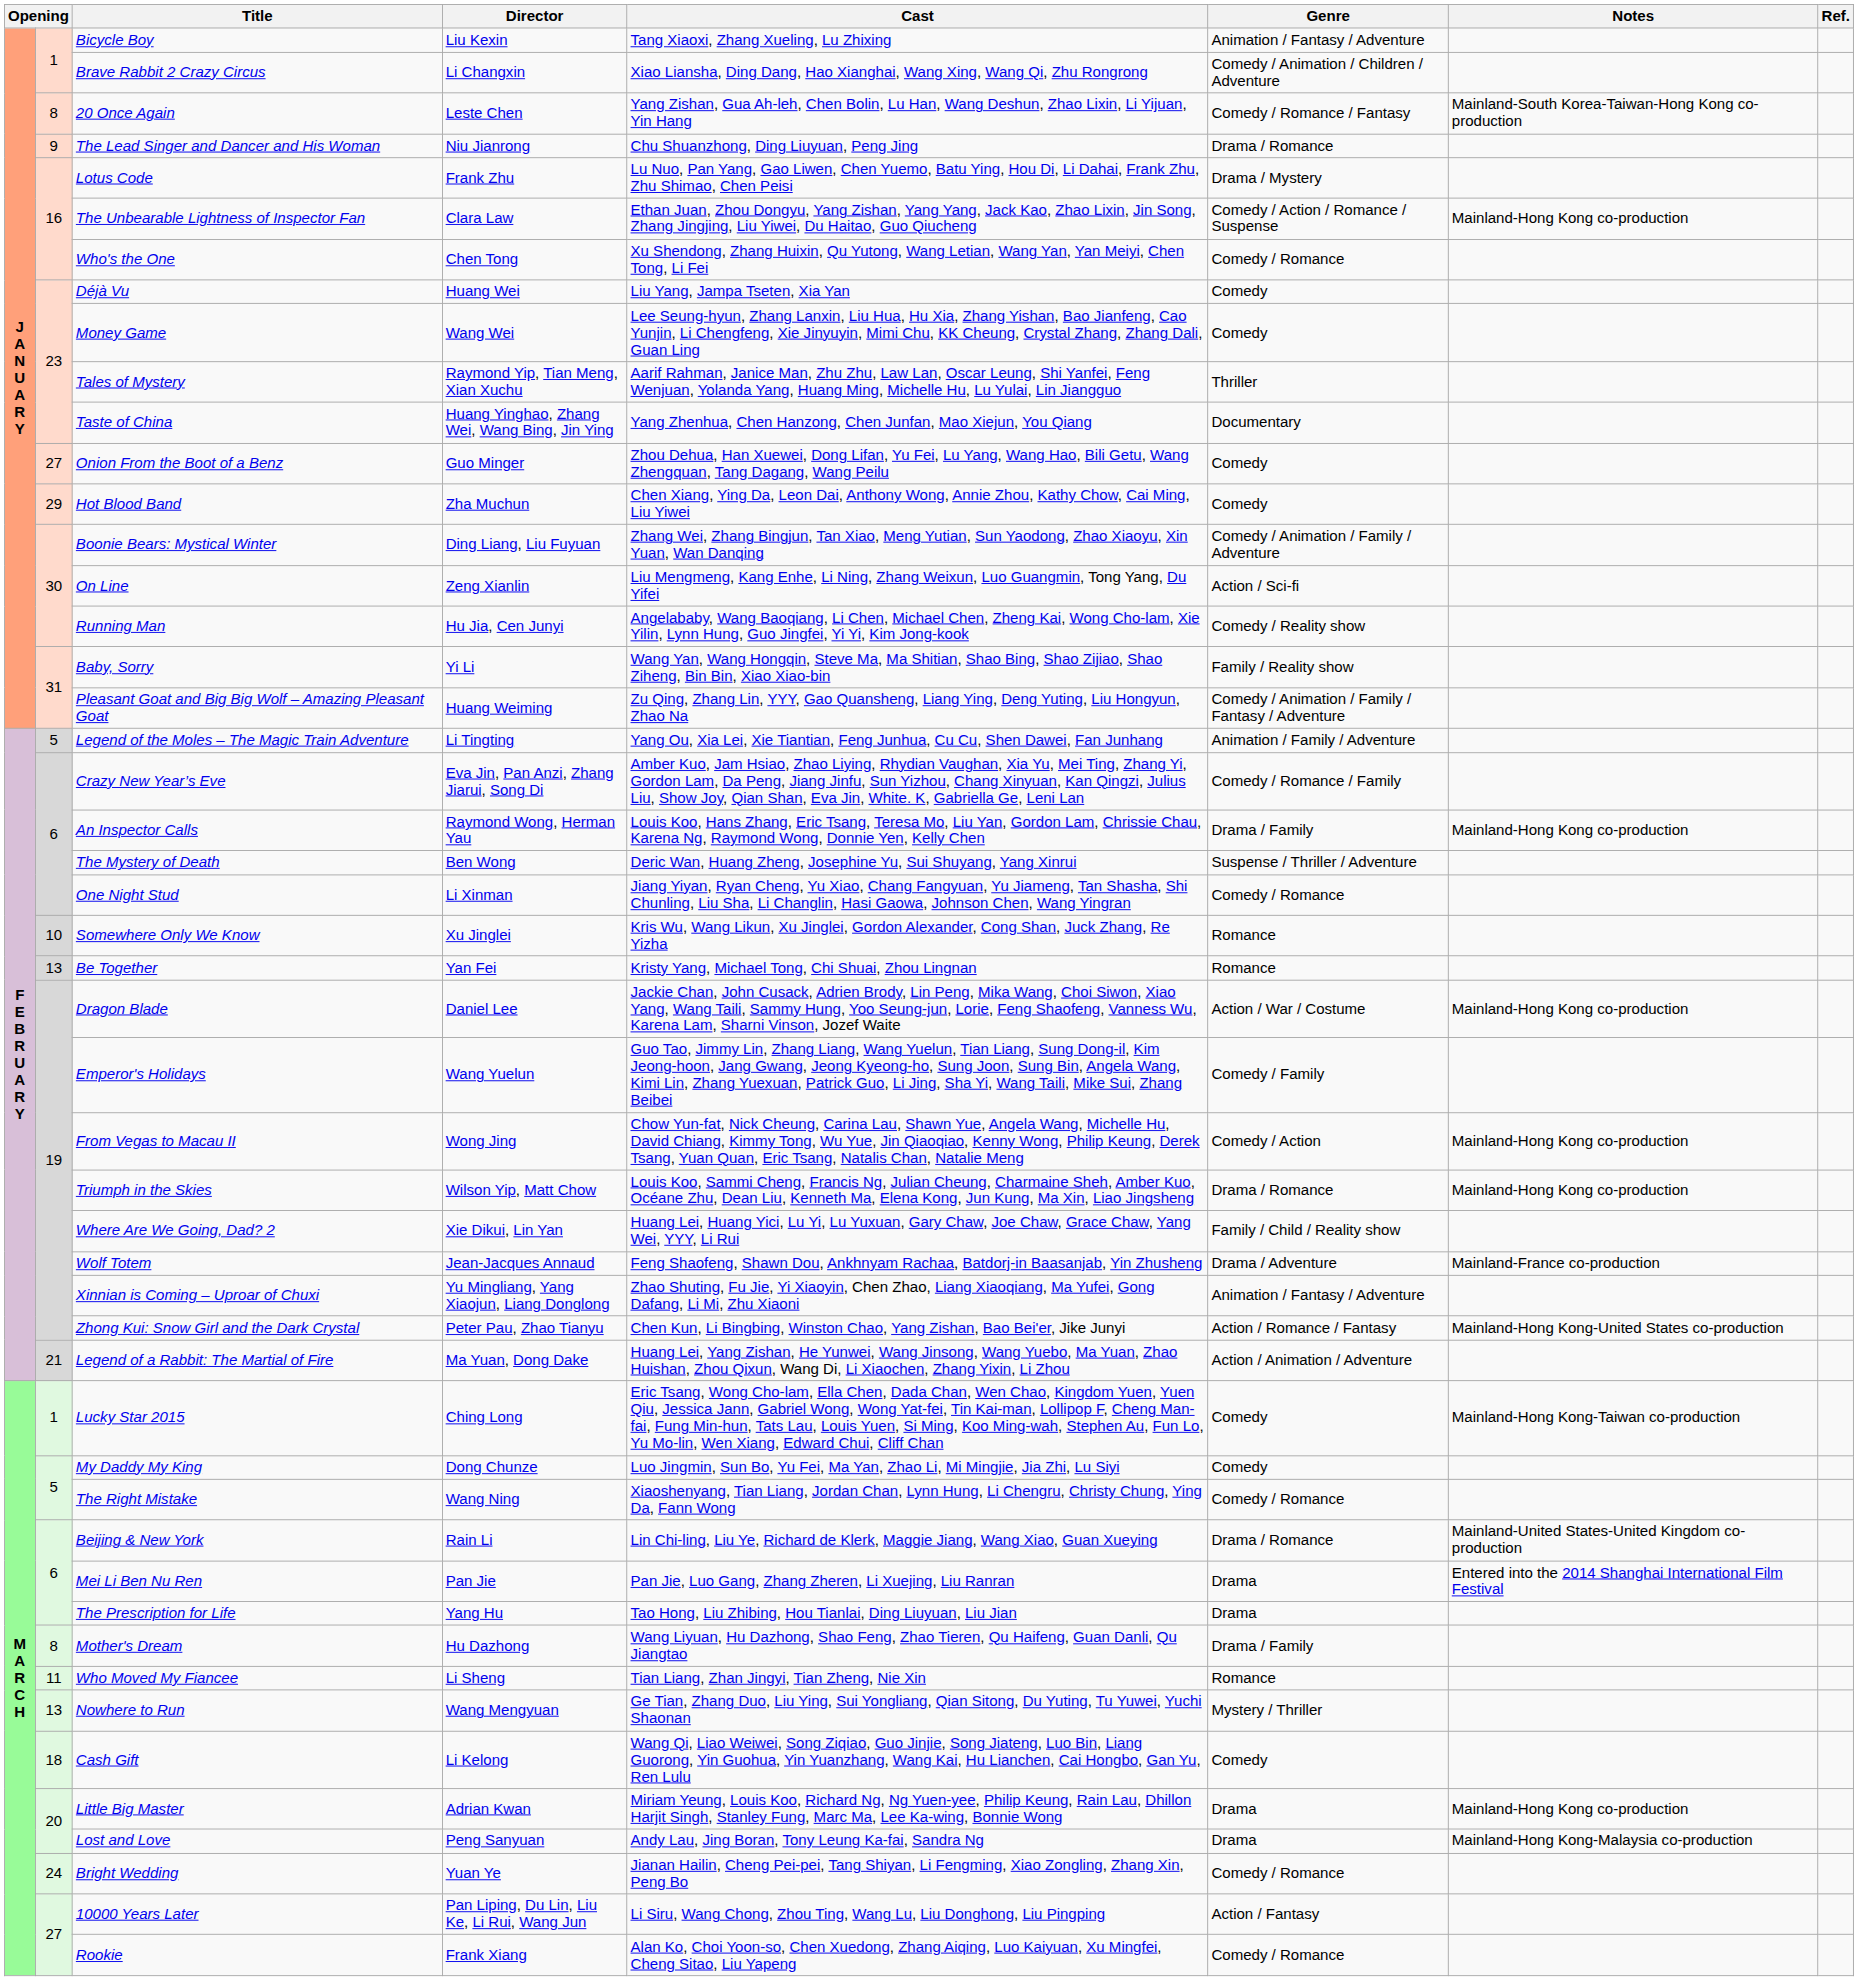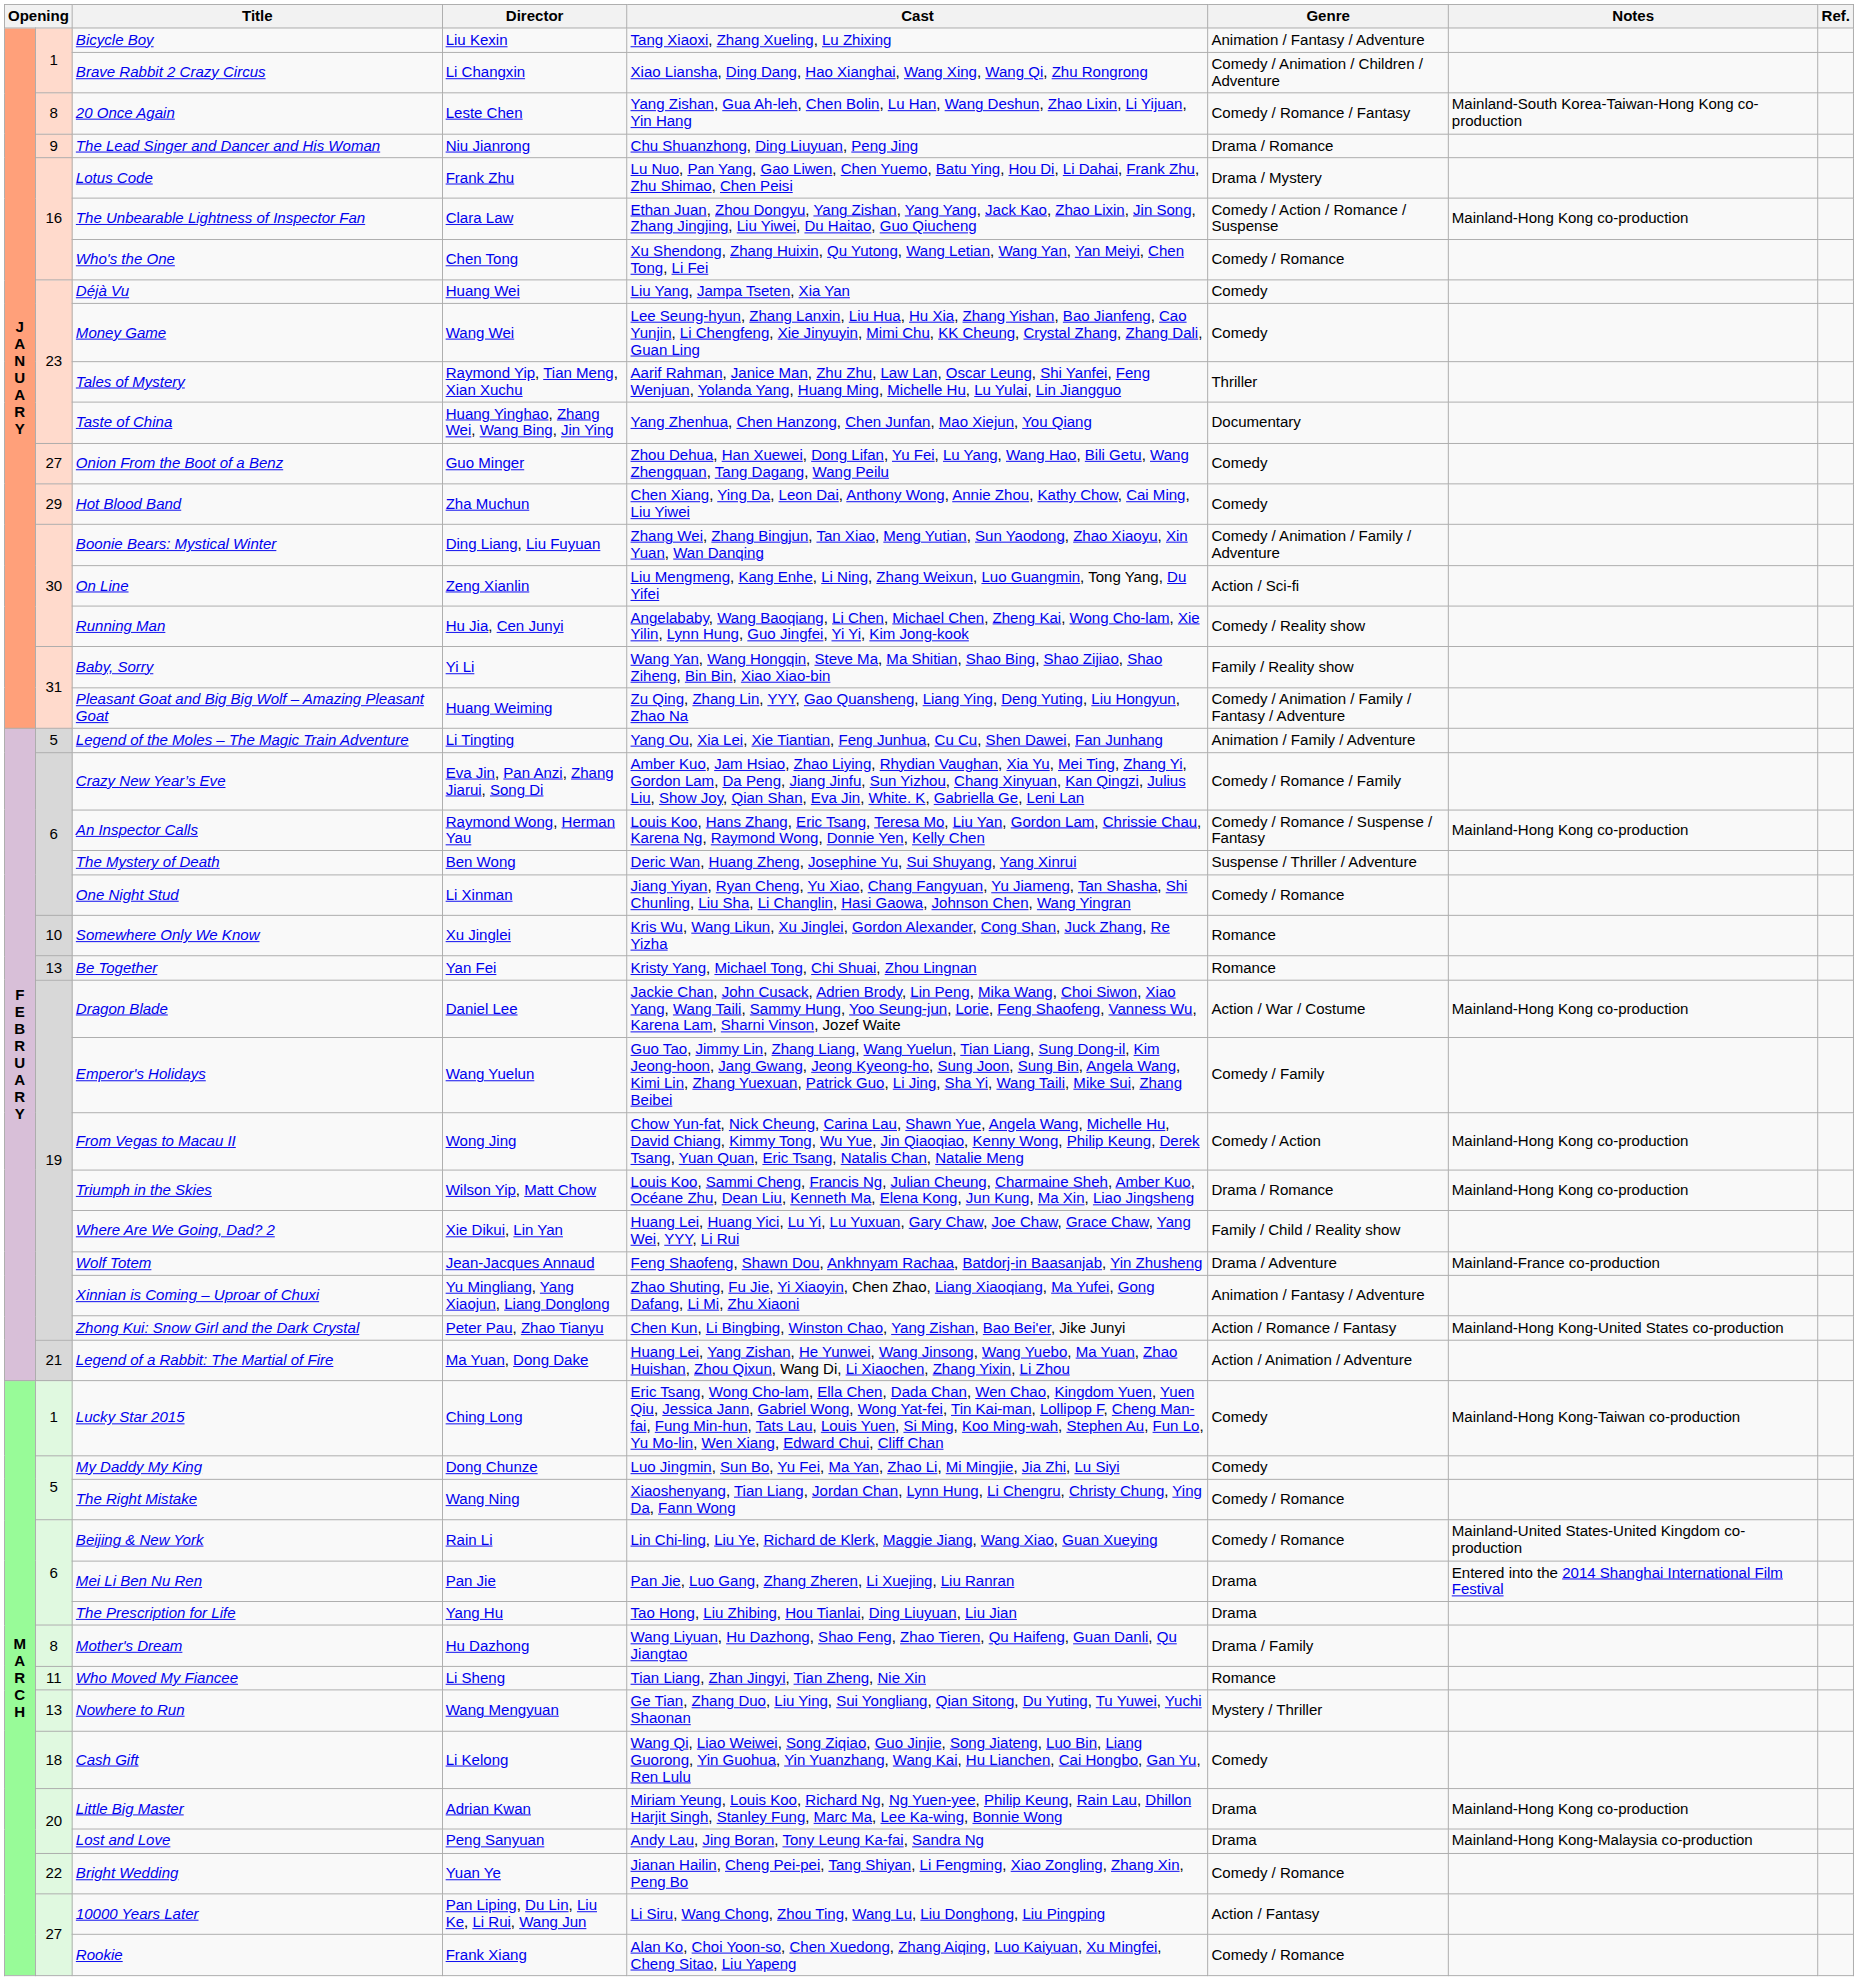(1262, 830) Drama / Family -> (1322, 830) Comedy / Romance / Suspense / Fantasy
(1272, 1540) Drama / Romance -> (1278, 1540) Comedy / Romance
(54, 1873) 24 -> (54, 1873) 22
